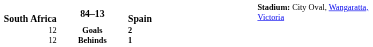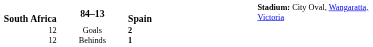(92, 35) bold -> (92, 35) normal
